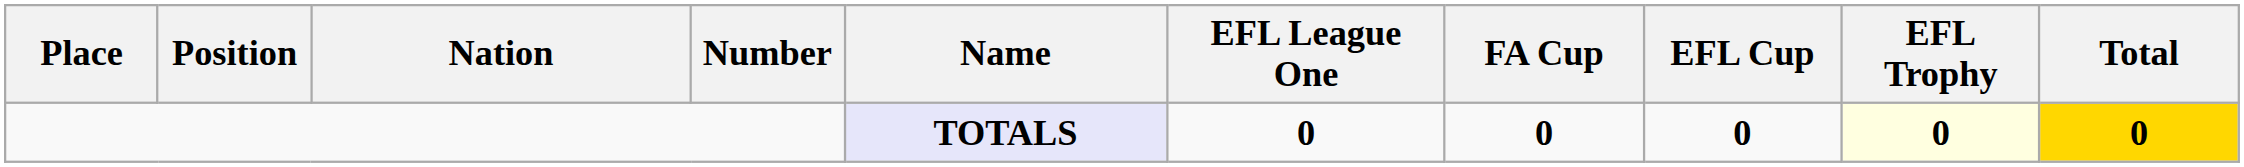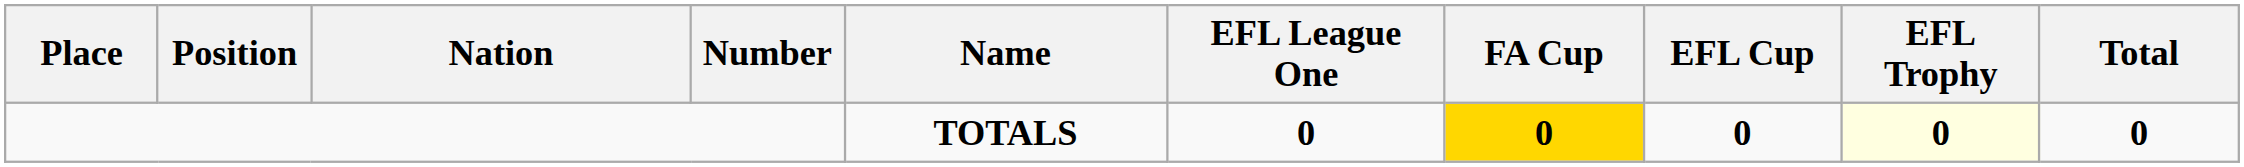(1005, 131) lavender background -> (1005, 131) no background
(1544, 131) no background -> (1544, 131) gold background
(2139, 131) gold background -> (2139, 131) no background
